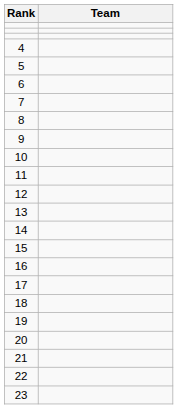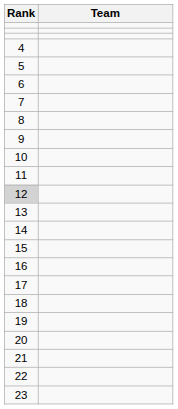(21, 193) no background -> (21, 193) lightgrey background
